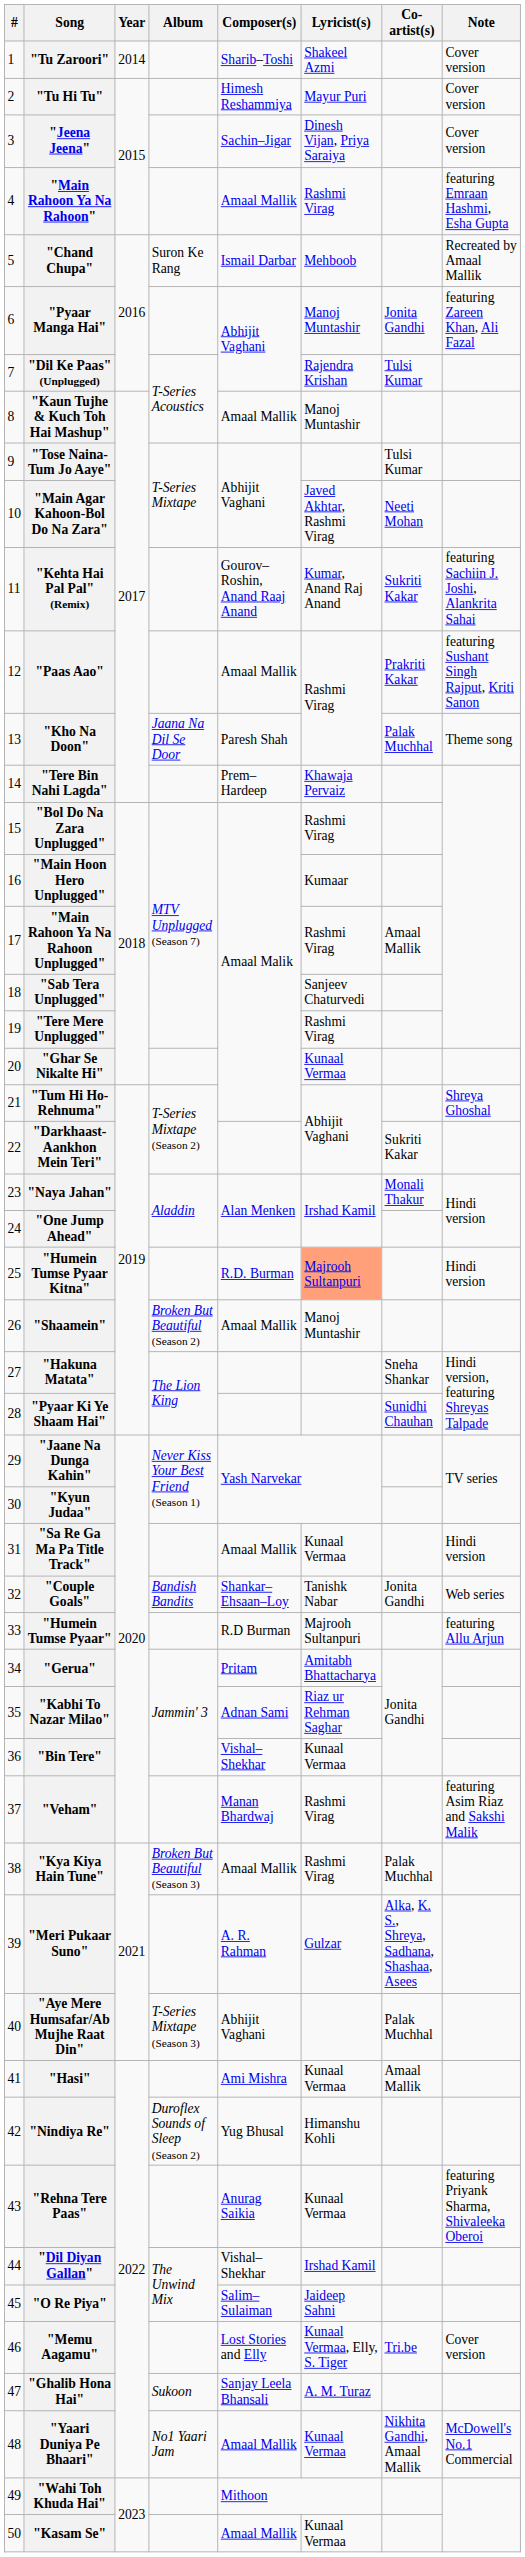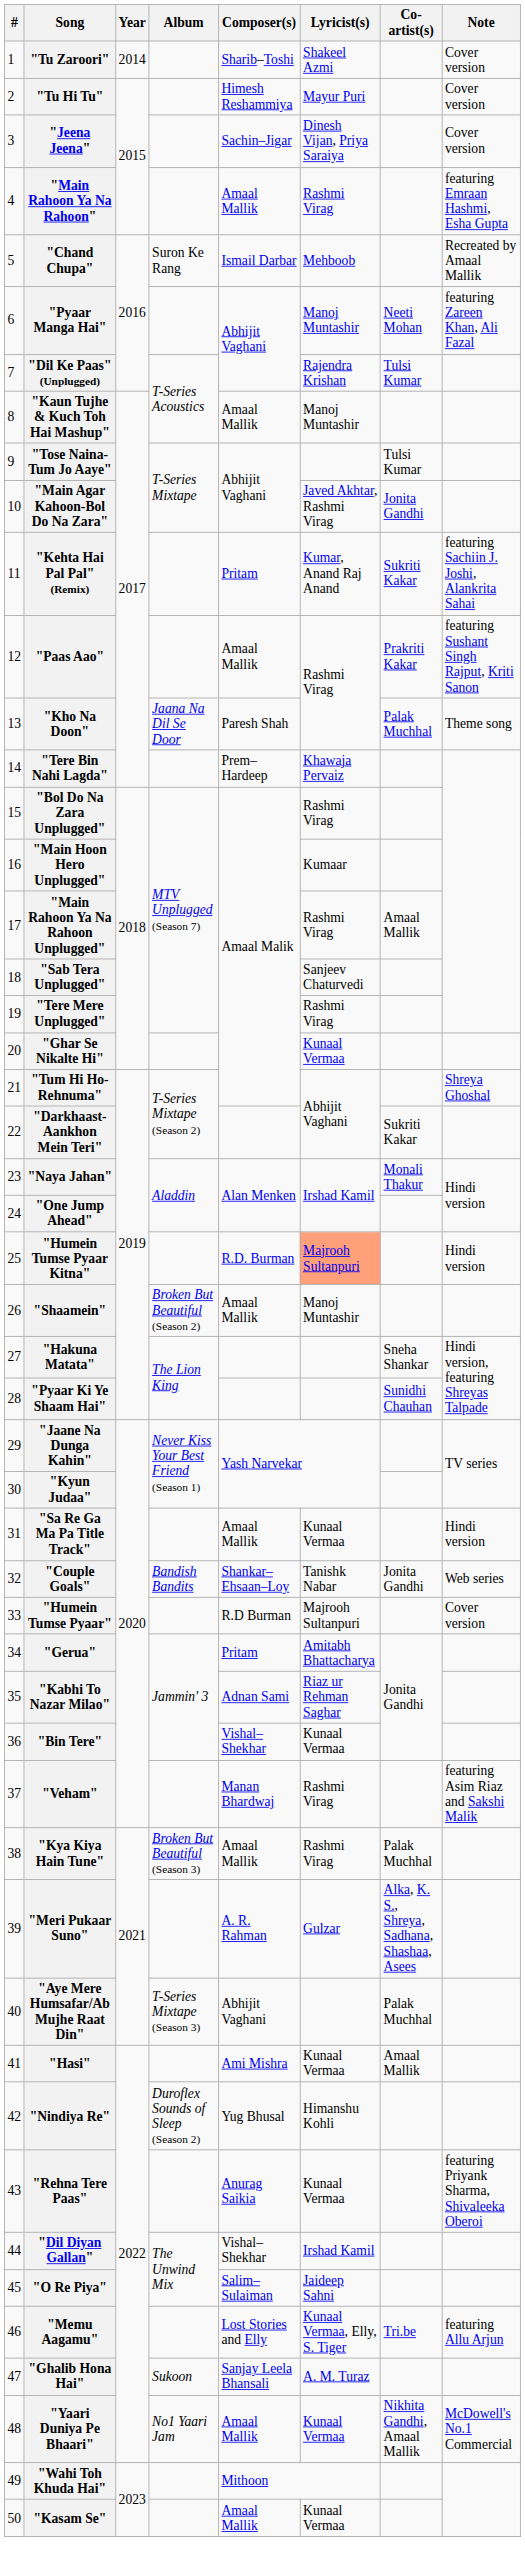(405, 320) Jonita Gandhi -> (403, 320) Neeti Mohan
(404, 514) Neeti Mohan -> (404, 506) Jonita Gandhi
(253, 589) Gourov–Roshin, Anand Raaj Anand -> (240, 573) Pritam
(475, 1631) featuring Allu Arjun -> (465, 1615) Cover version
(465, 2347) Cover version -> (474, 2332) featuring Allu Arjun
